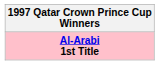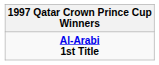(80, 46) pink background -> (80, 46) no background
